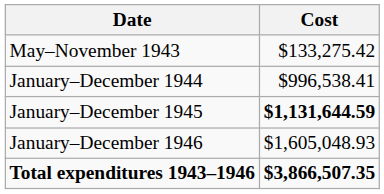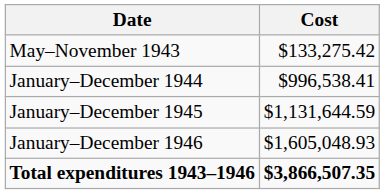(319, 111) bold -> (319, 111) normal
